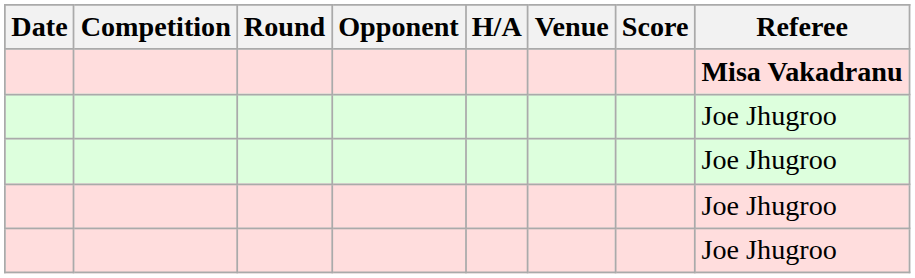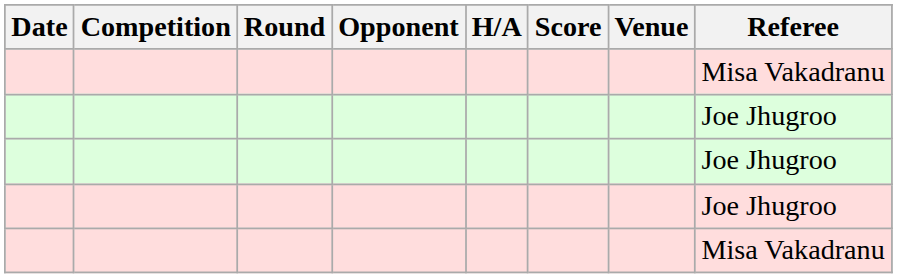columns swapped: (572, 26) <-> (655, 26)
(802, 71) bold -> (793, 71) normal
(769, 250) Joe Jhugroo -> (793, 250) Misa Vakadranu
